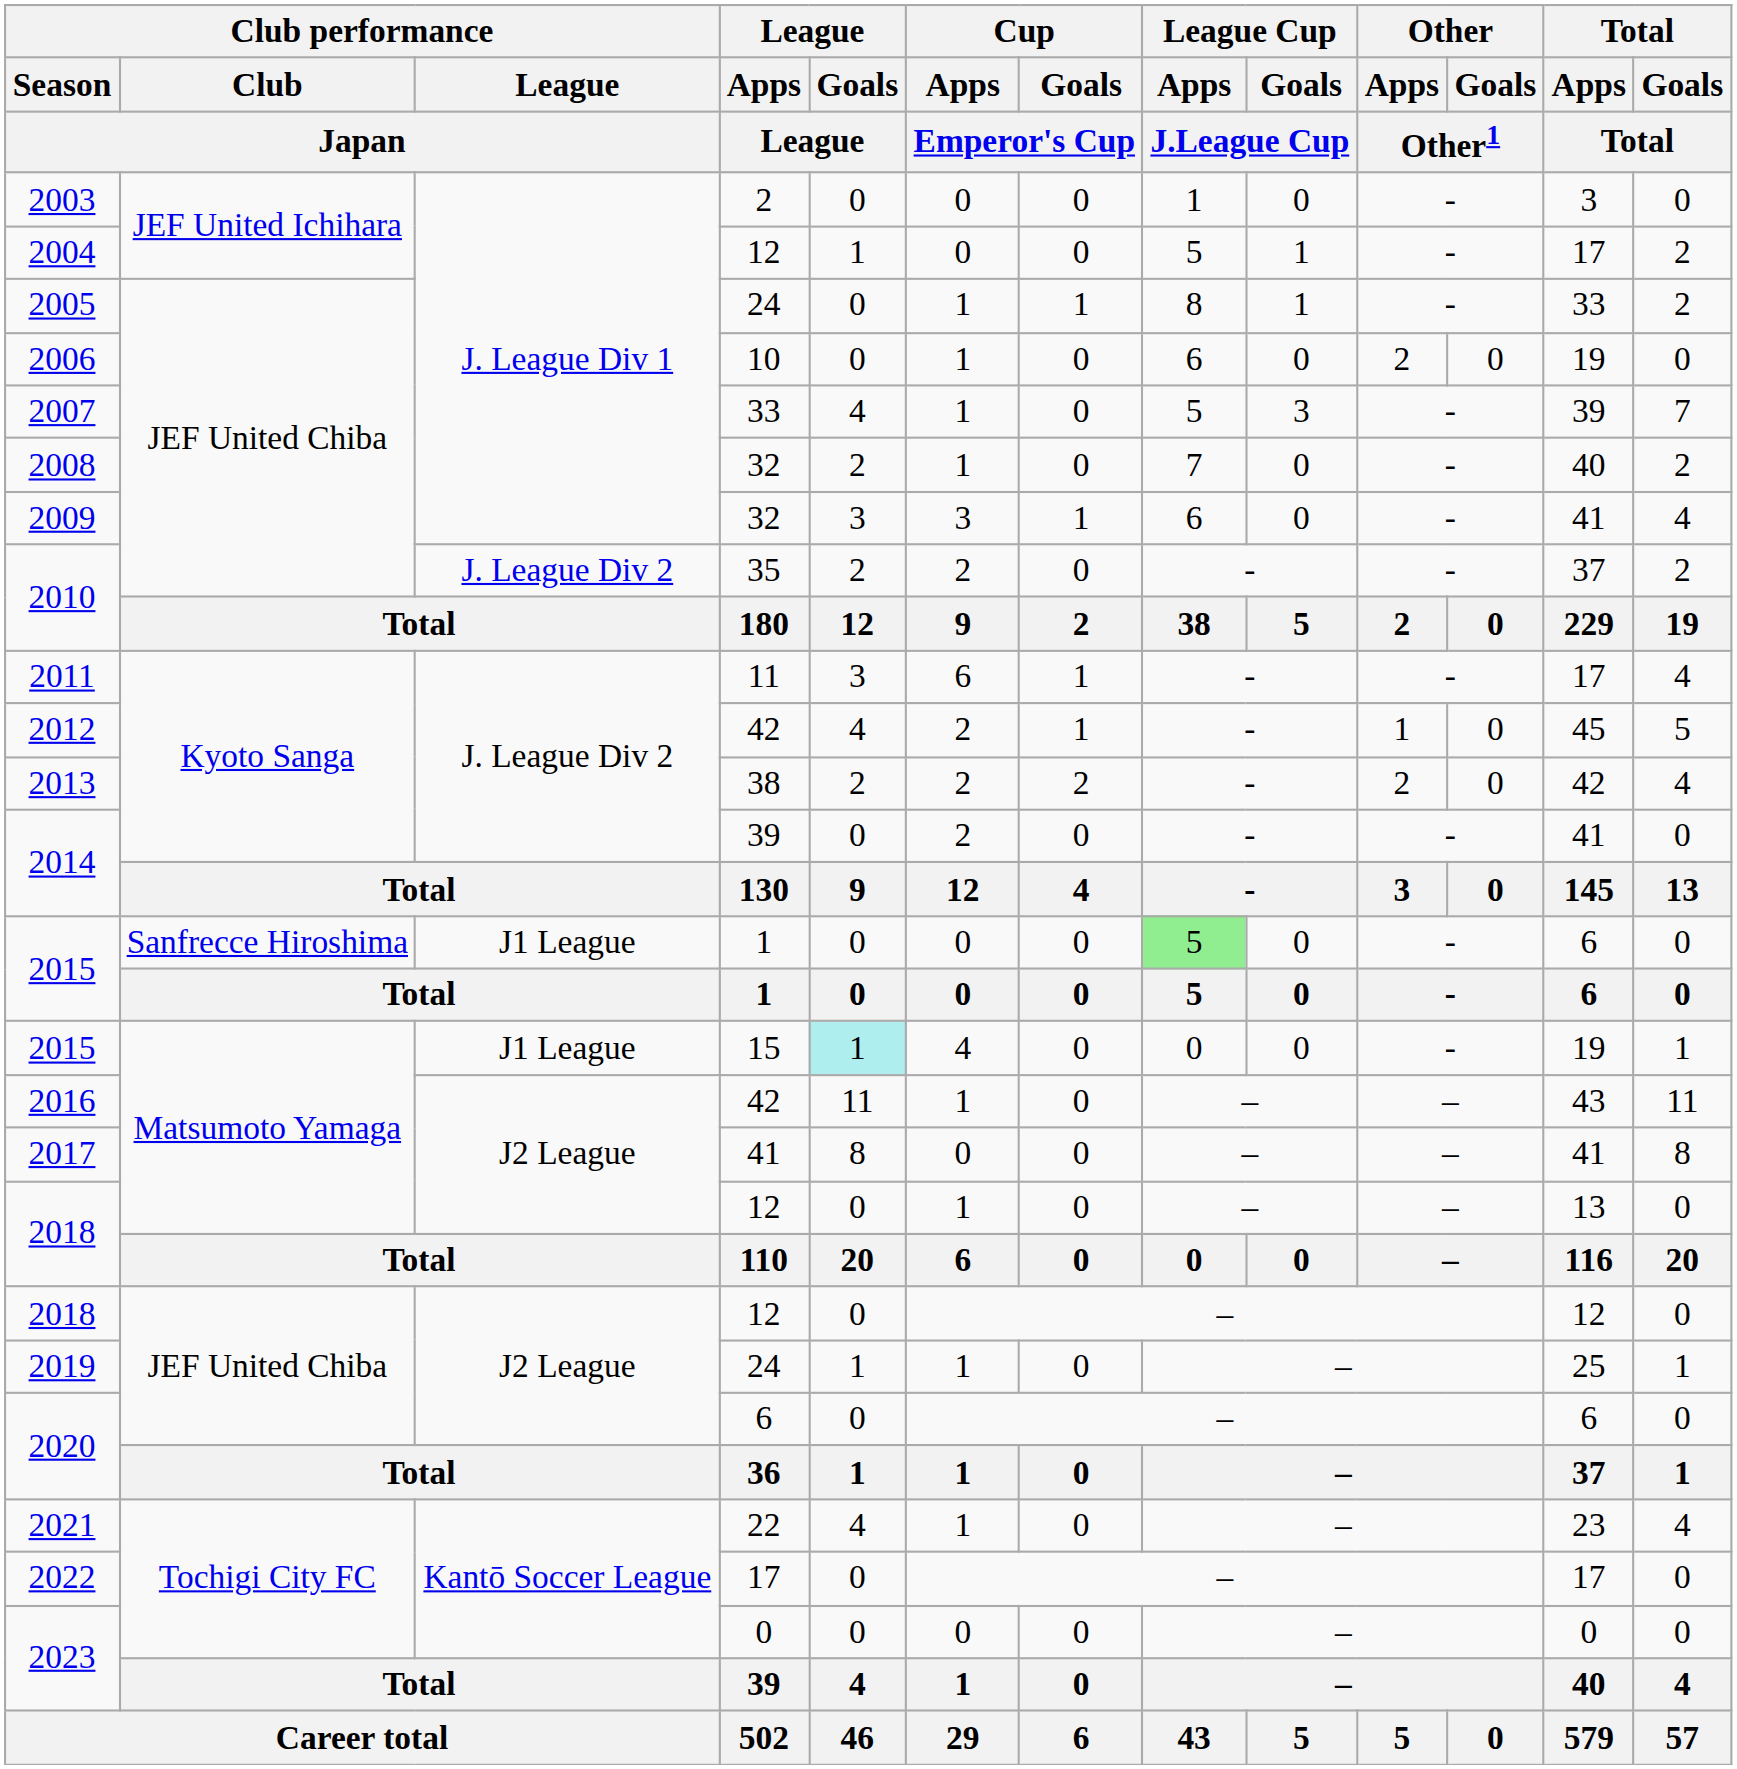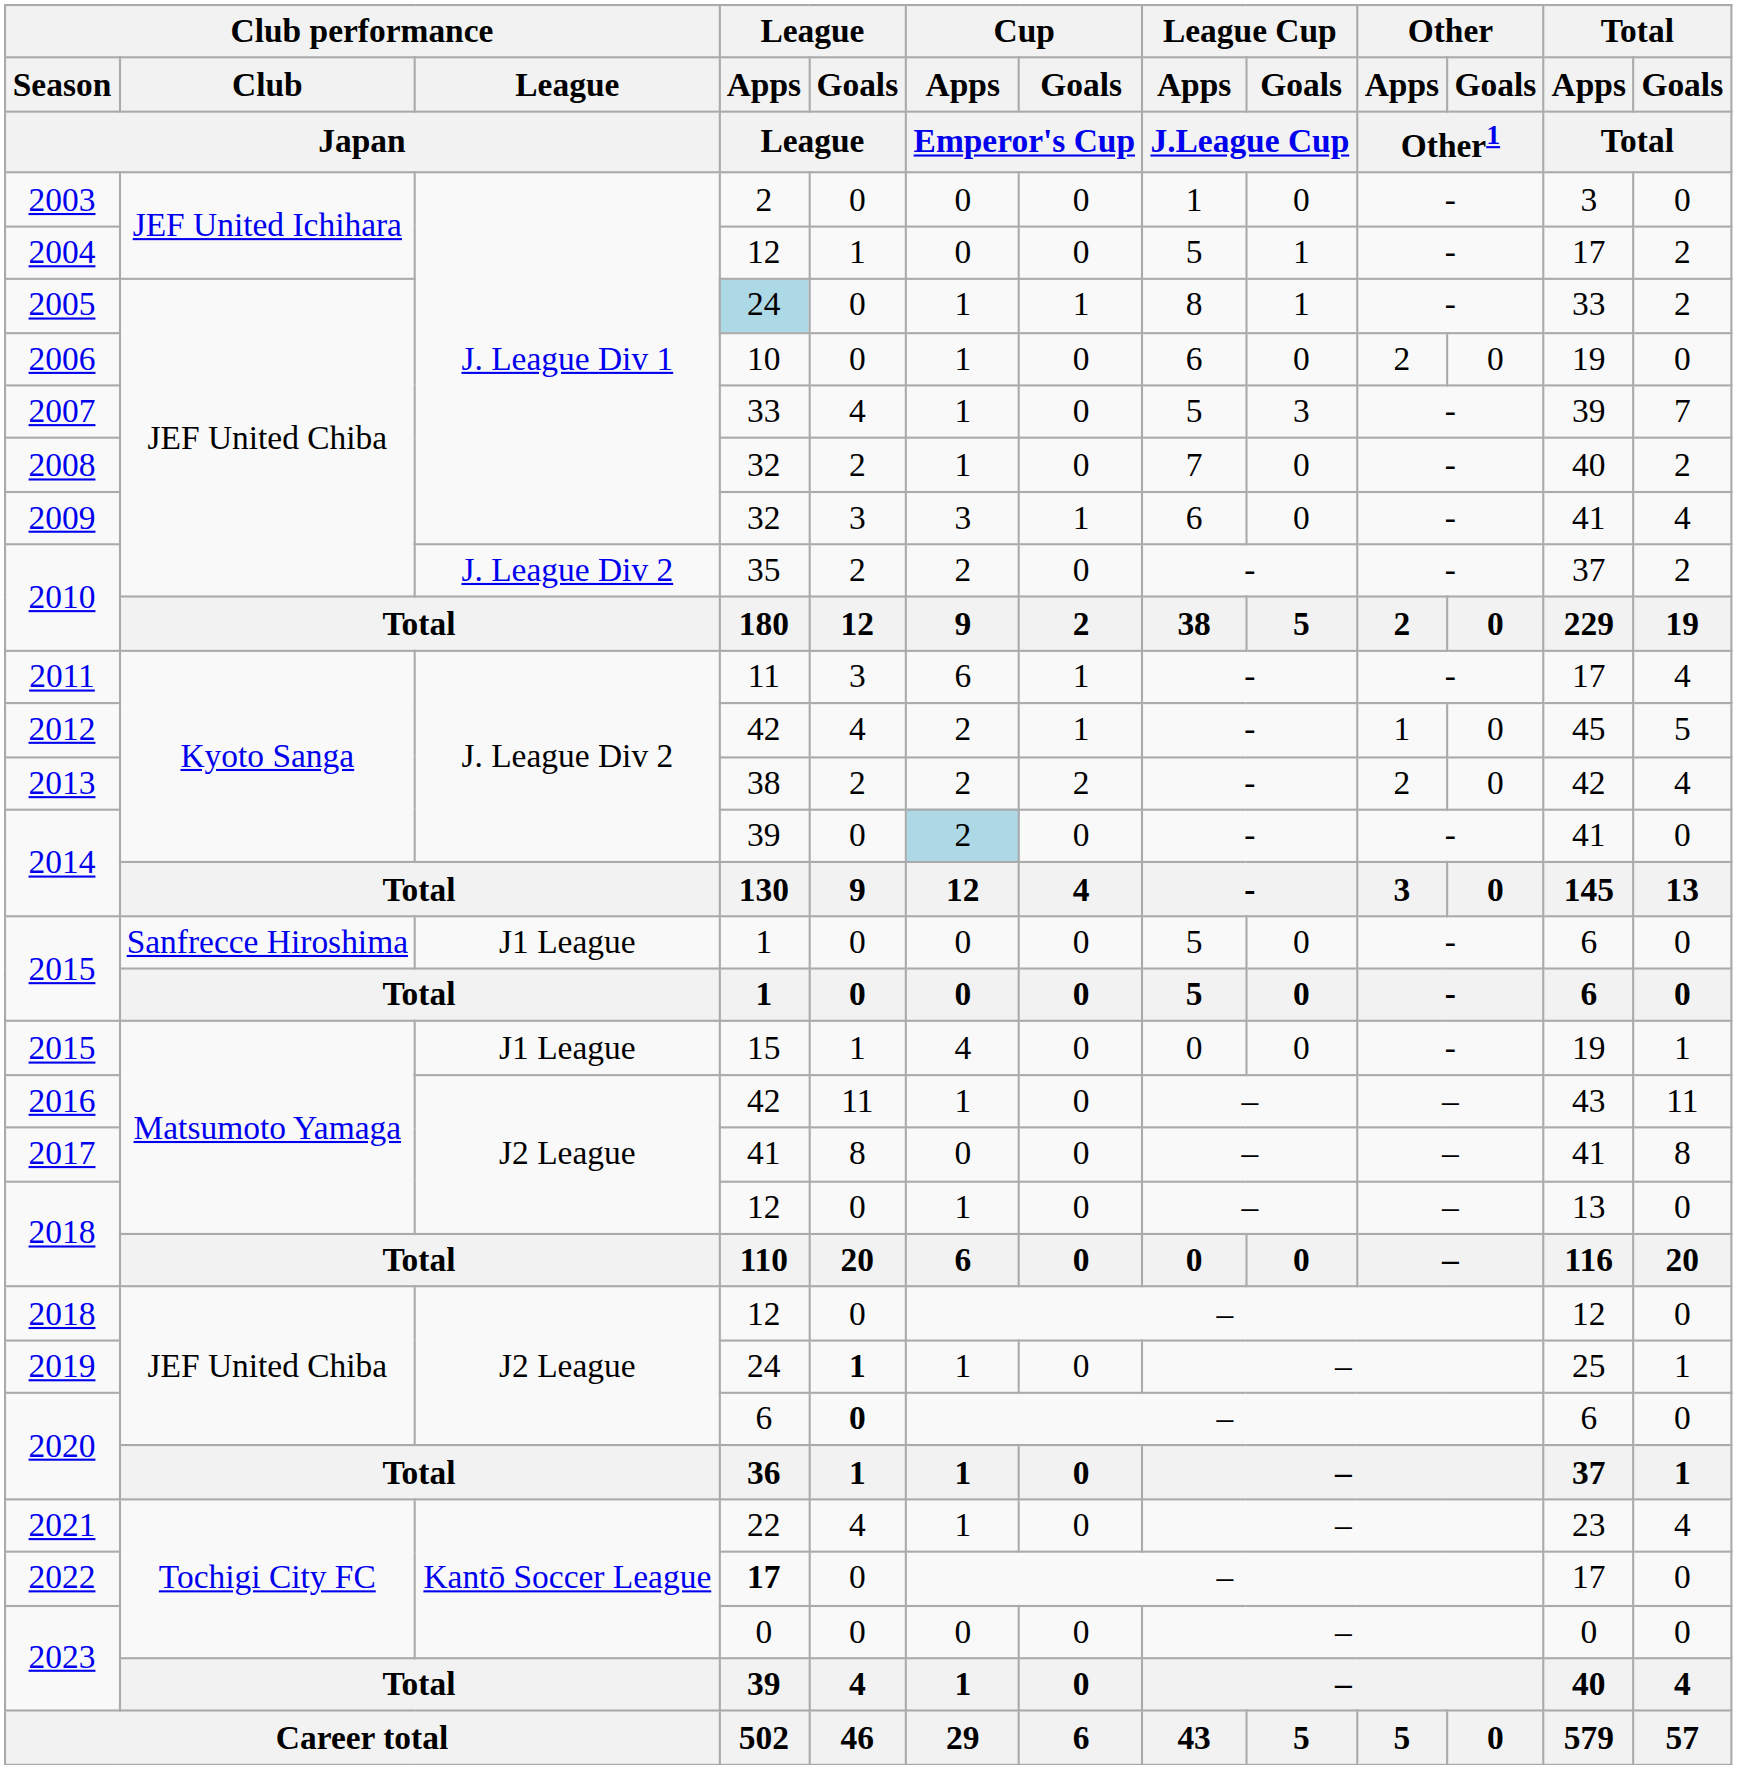(764, 305) no background -> (764, 305) lightblue background
(963, 835) no background -> (963, 835) lightblue background
(1194, 941) lightgreen background -> (1194, 941) no background
(857, 1047) paleturquoise background -> (857, 1047) no background
(857, 1365) normal -> (857, 1365) bold
(857, 1418) normal -> (857, 1418) bold
(764, 1578) normal -> (764, 1578) bold
